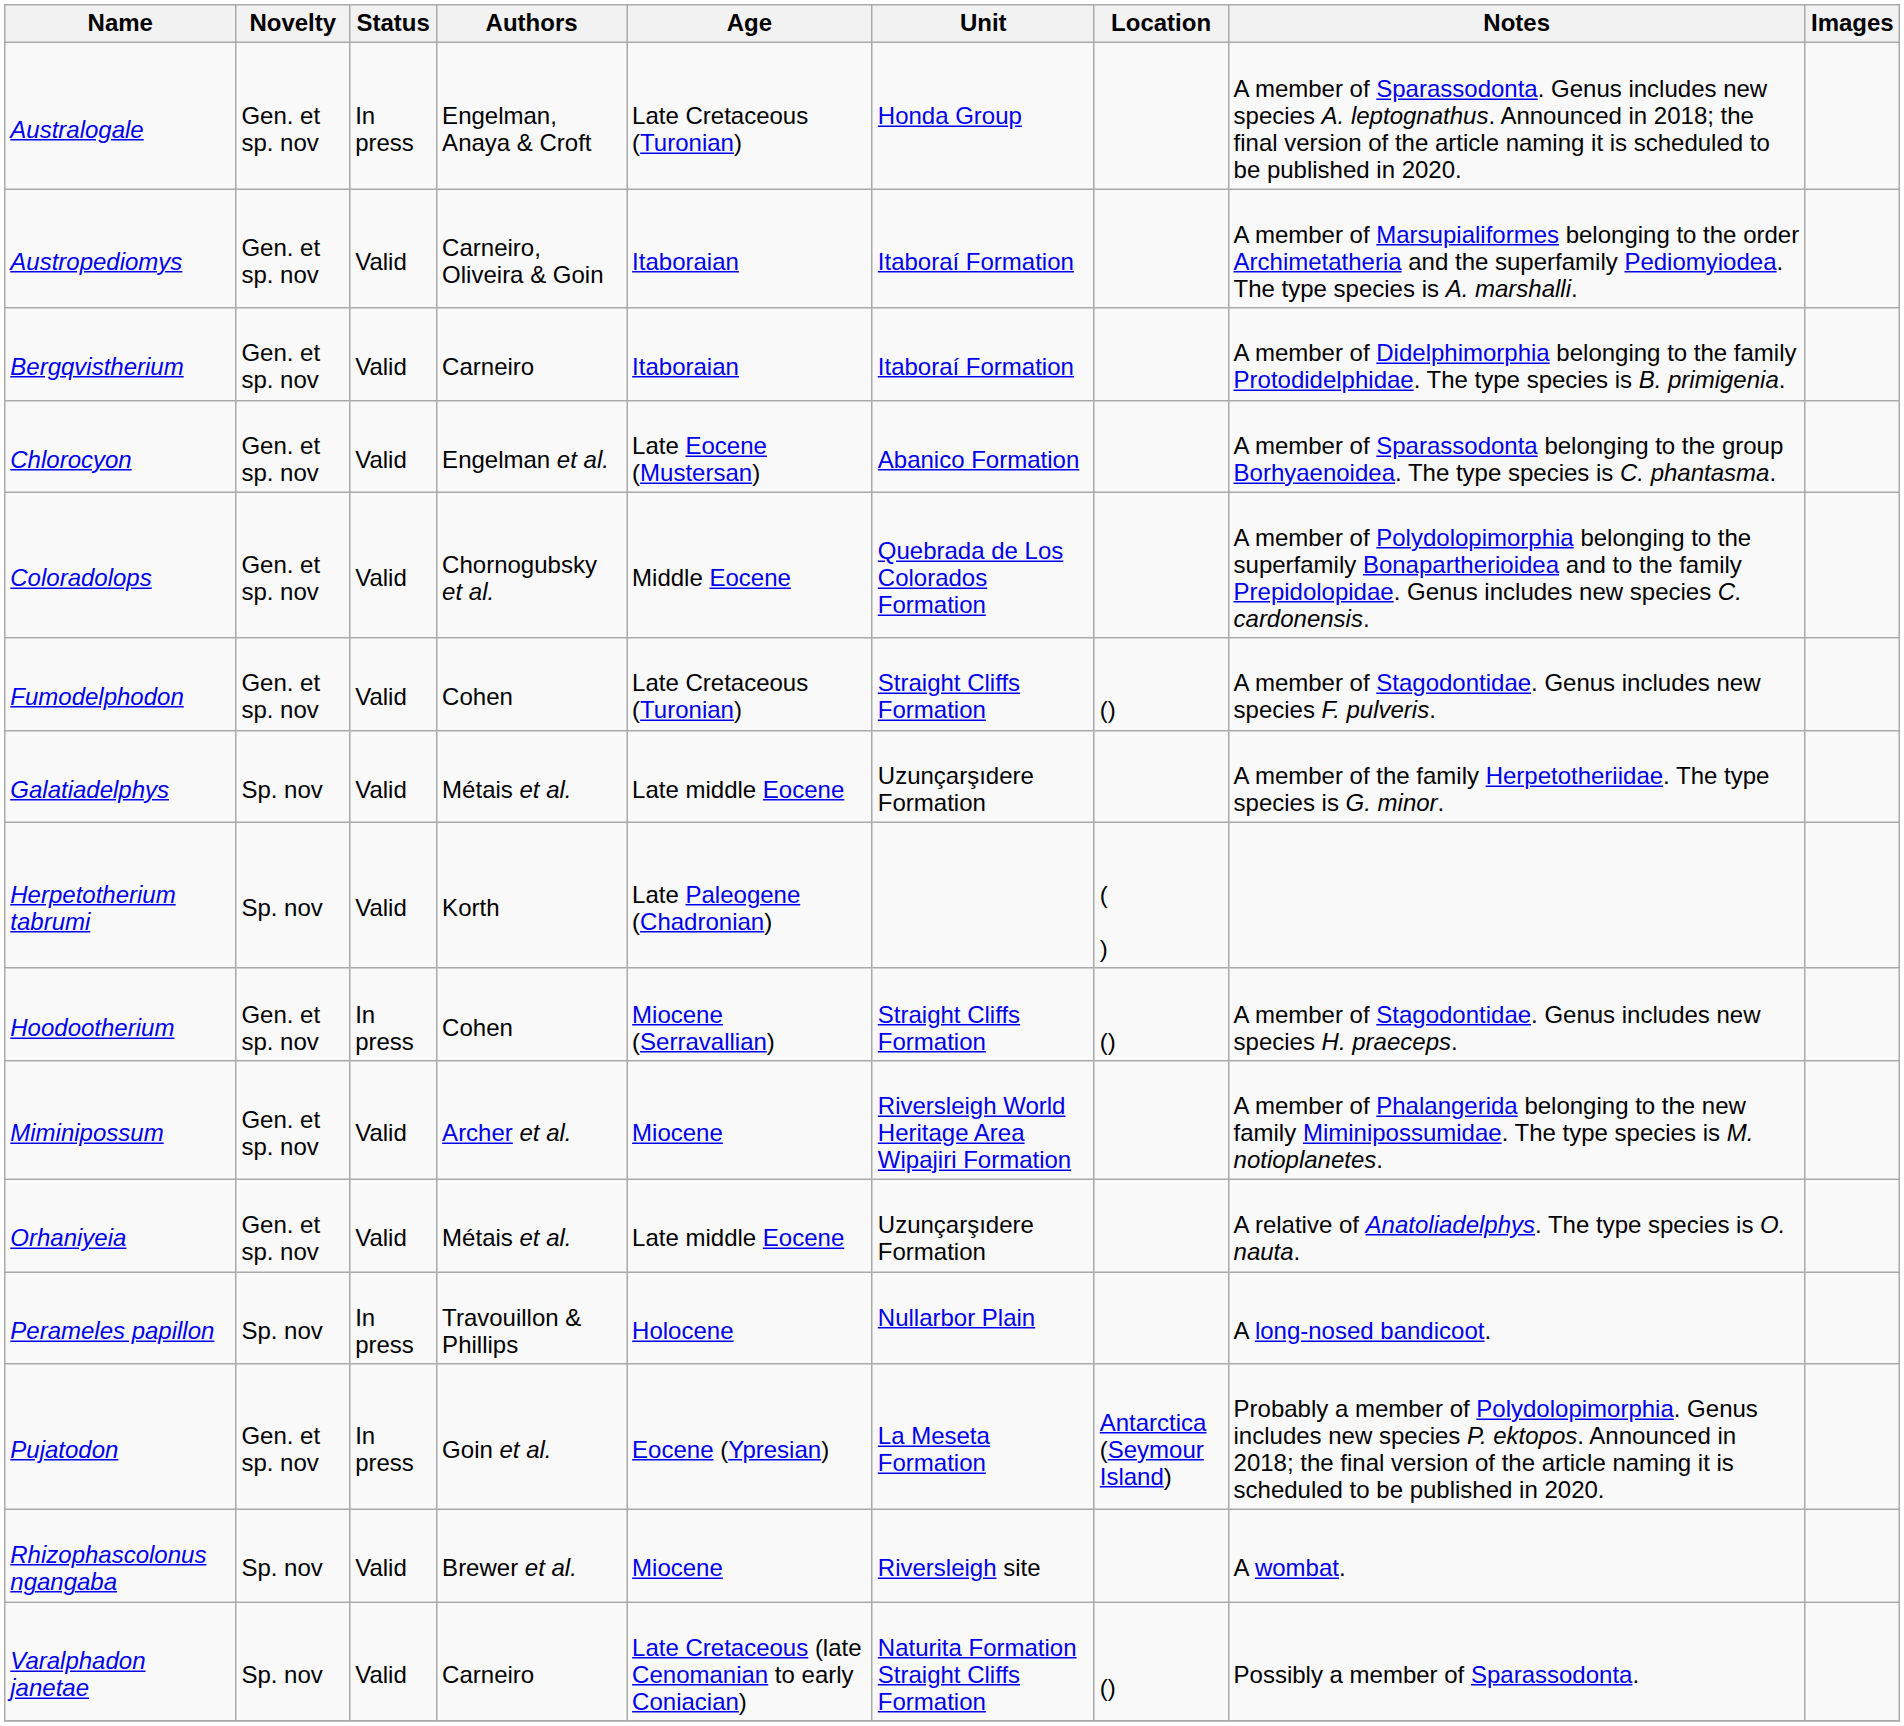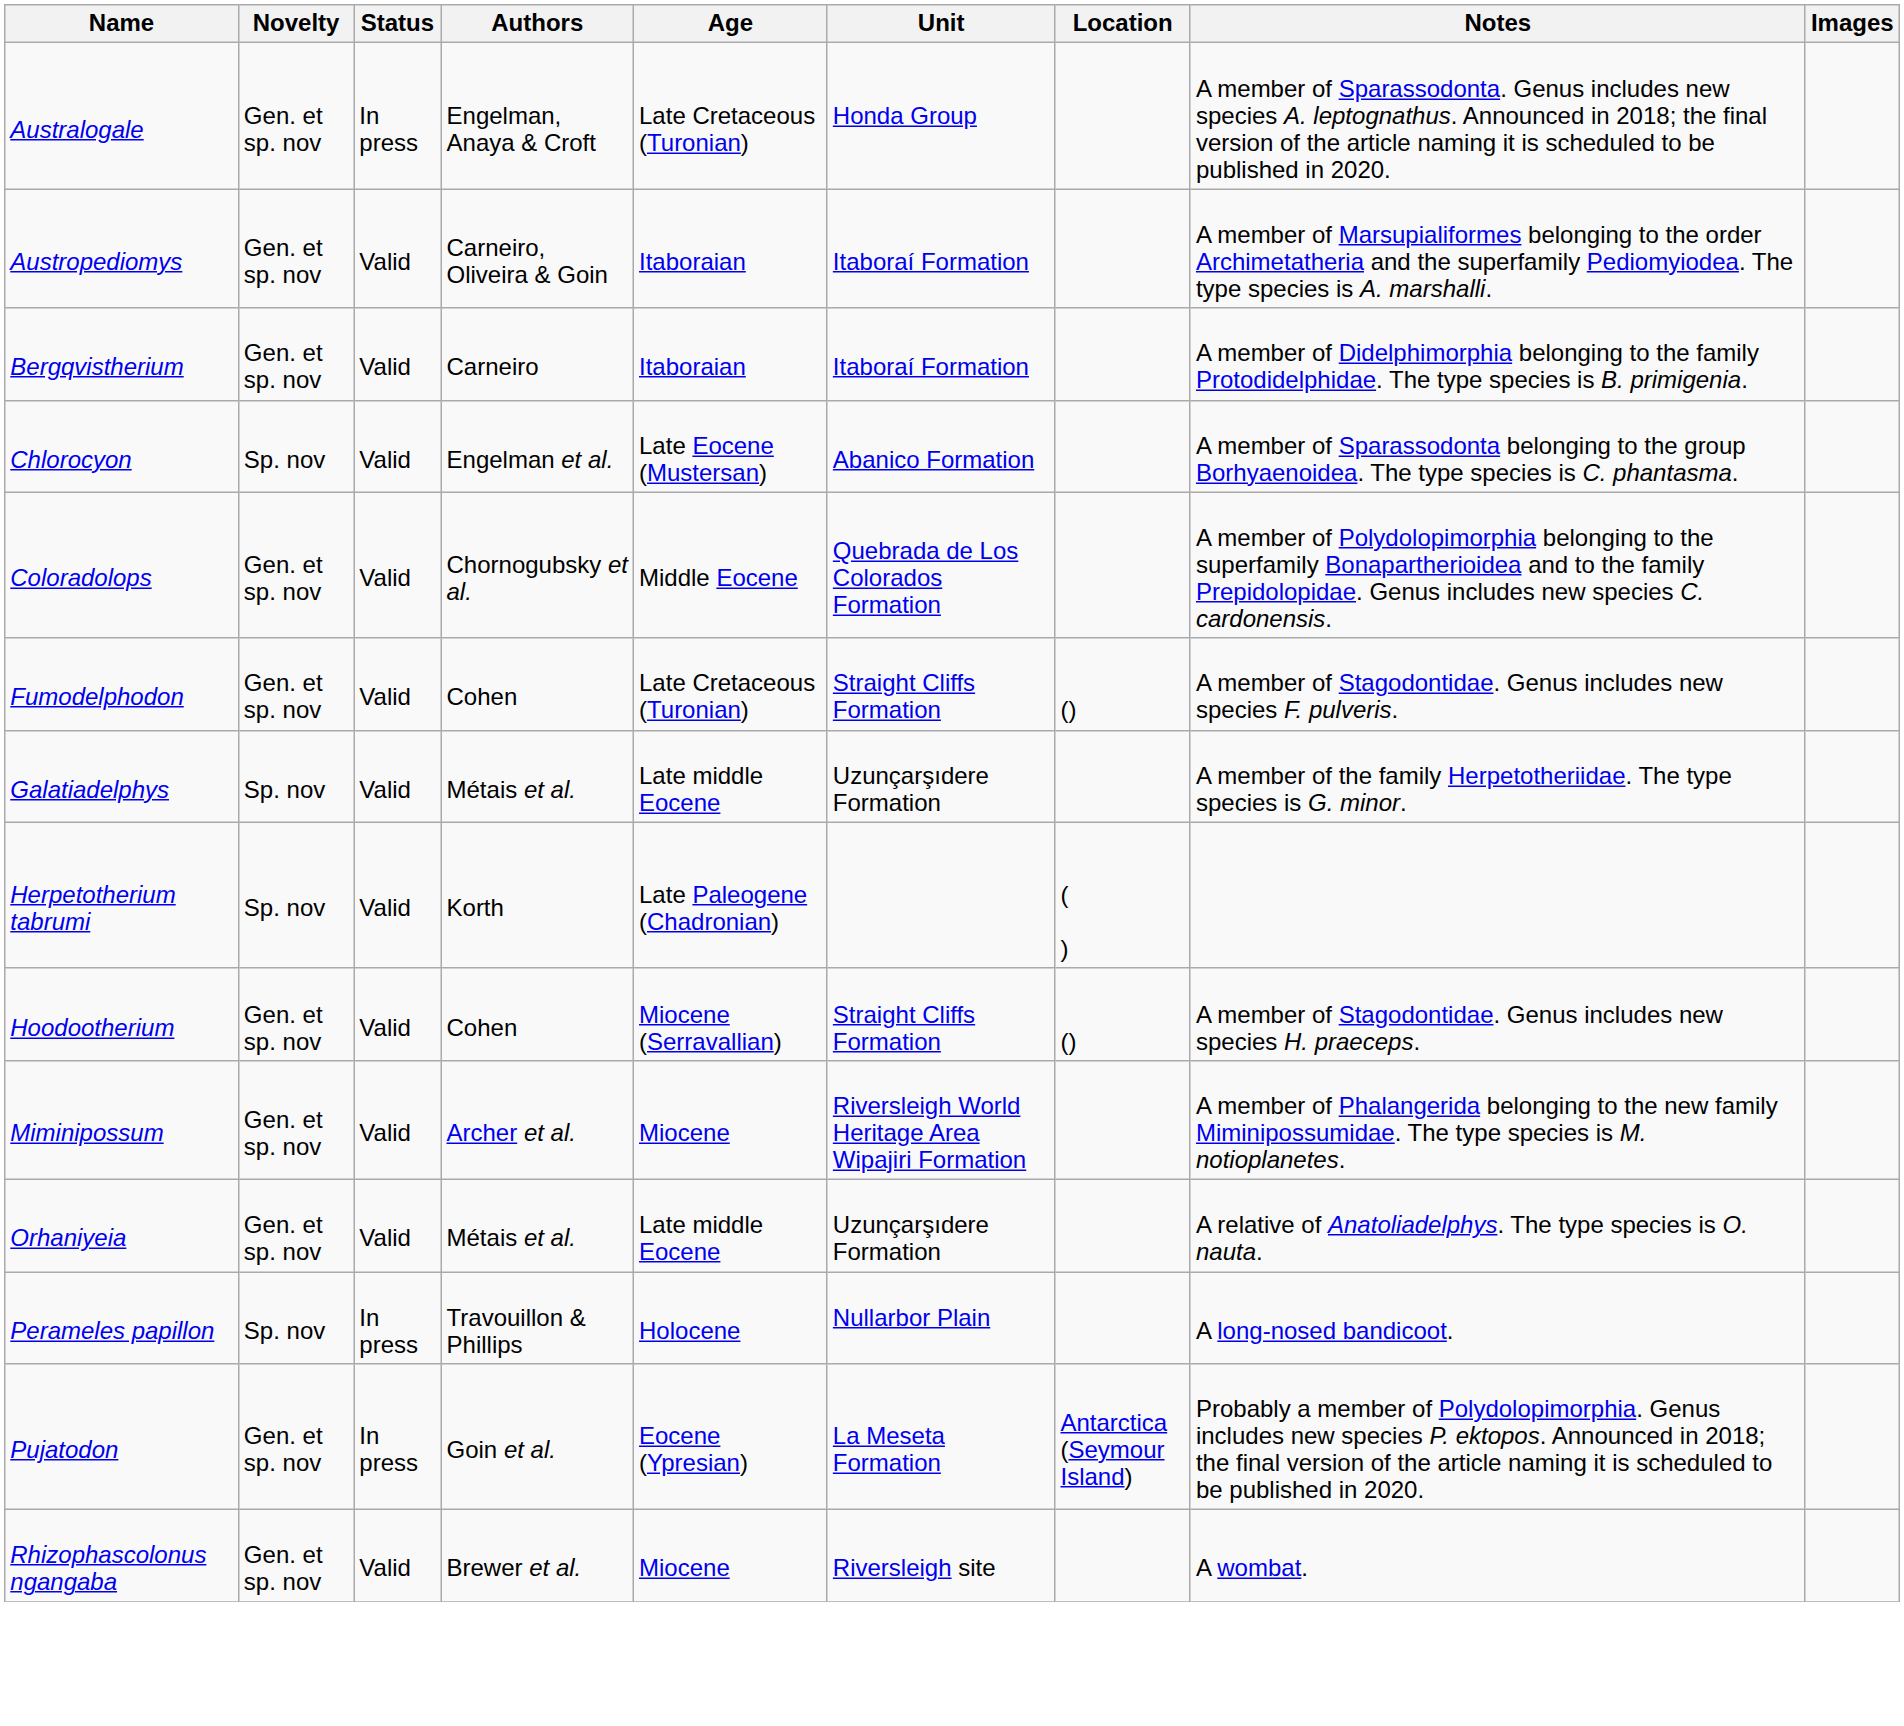(281, 459) Gen. et sp. nov -> (285, 459) Sp. nov
(385, 1027) In press -> (385, 1027) Valid
(282, 1568) Sp. nov -> (283, 1568) Gen. et sp. nov
- row: (78, 1674)
